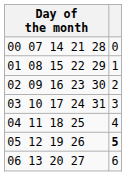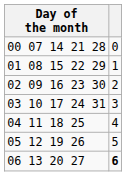(115, 142) bold -> (115, 142) normal
(115, 161) normal -> (115, 161) bold
